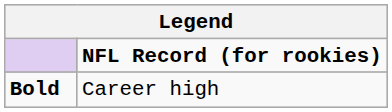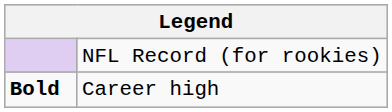(232, 56) bold -> (232, 56) normal
